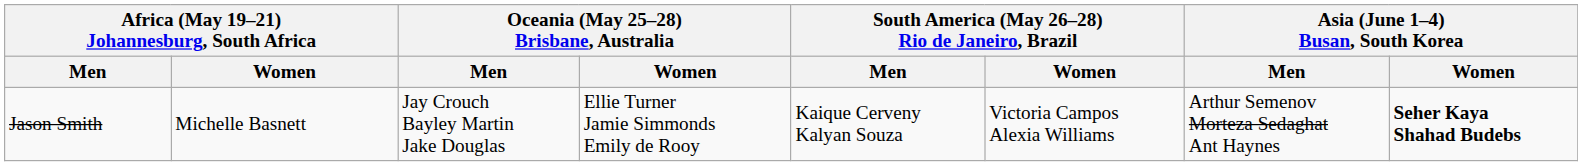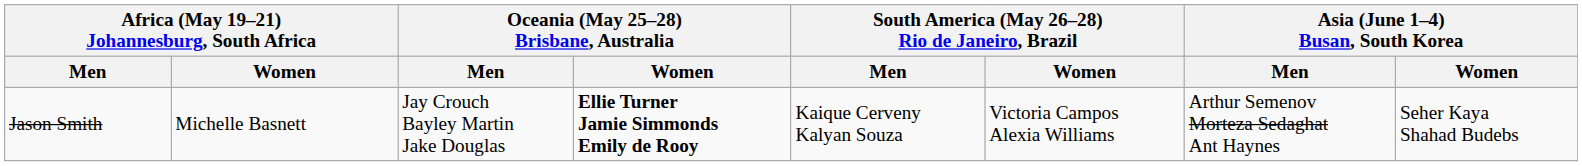(650, 123) normal -> (648, 123) bold
(1457, 123) bold -> (1459, 123) normal
